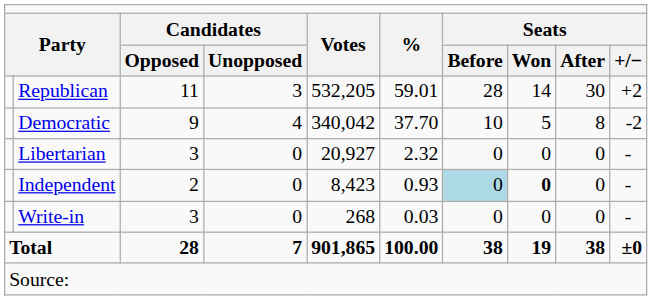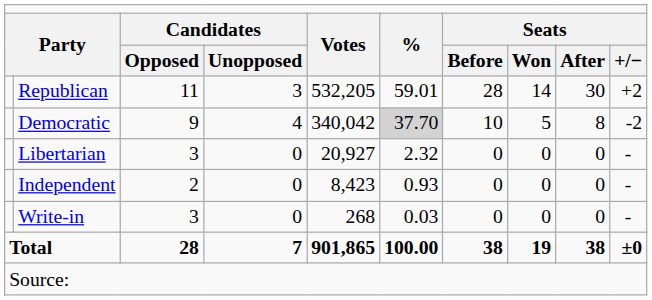(416, 122) no background -> (416, 122) lightgrey background
(498, 185) lightblue background -> (498, 185) no background
(546, 185) bold -> (546, 185) normal
